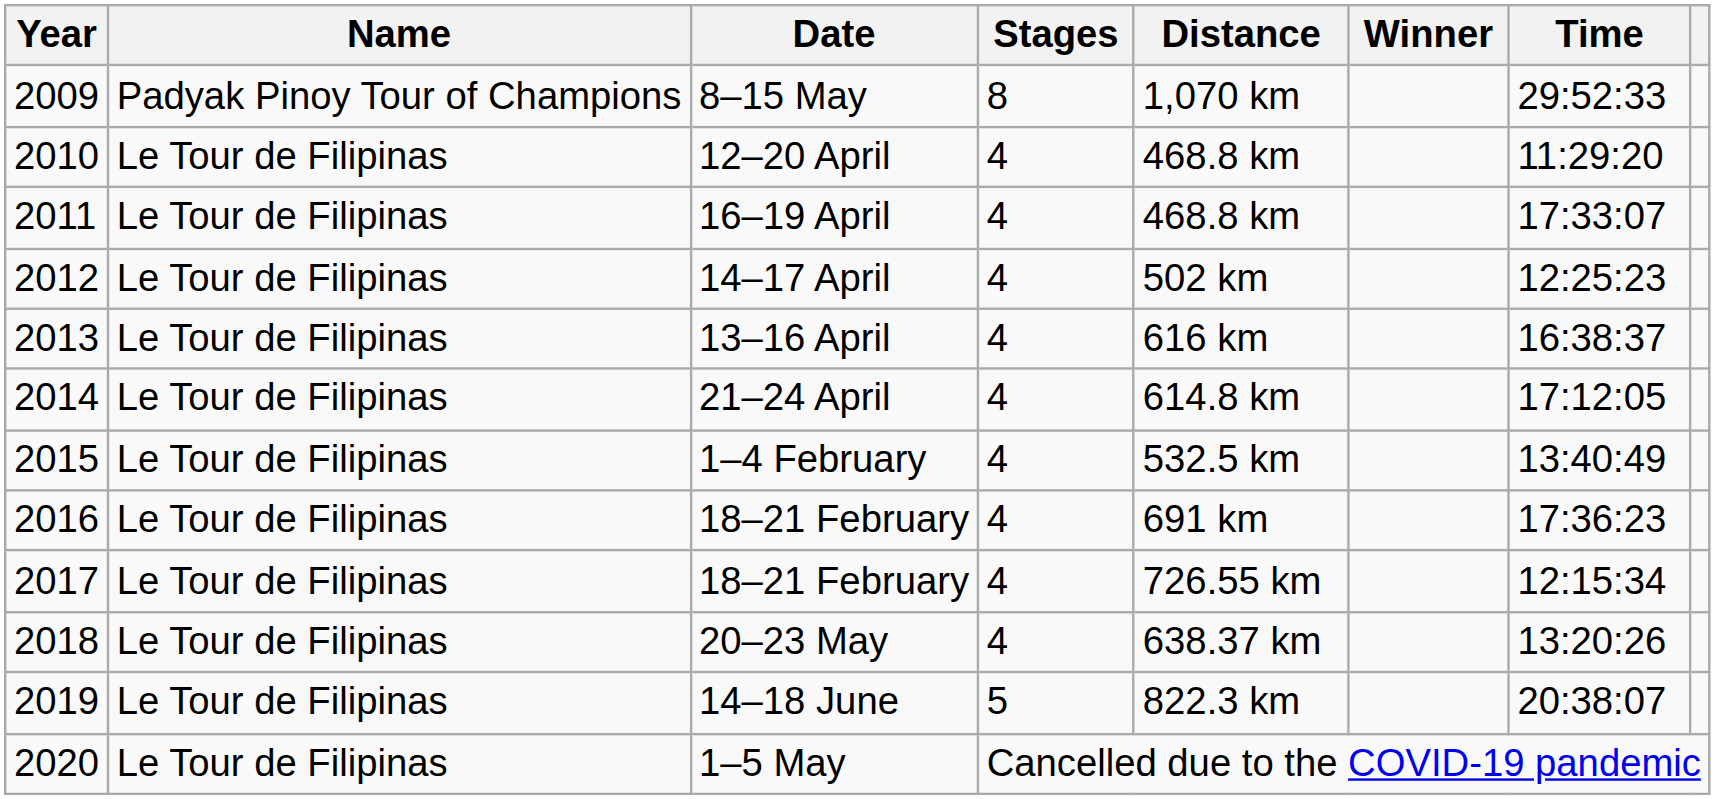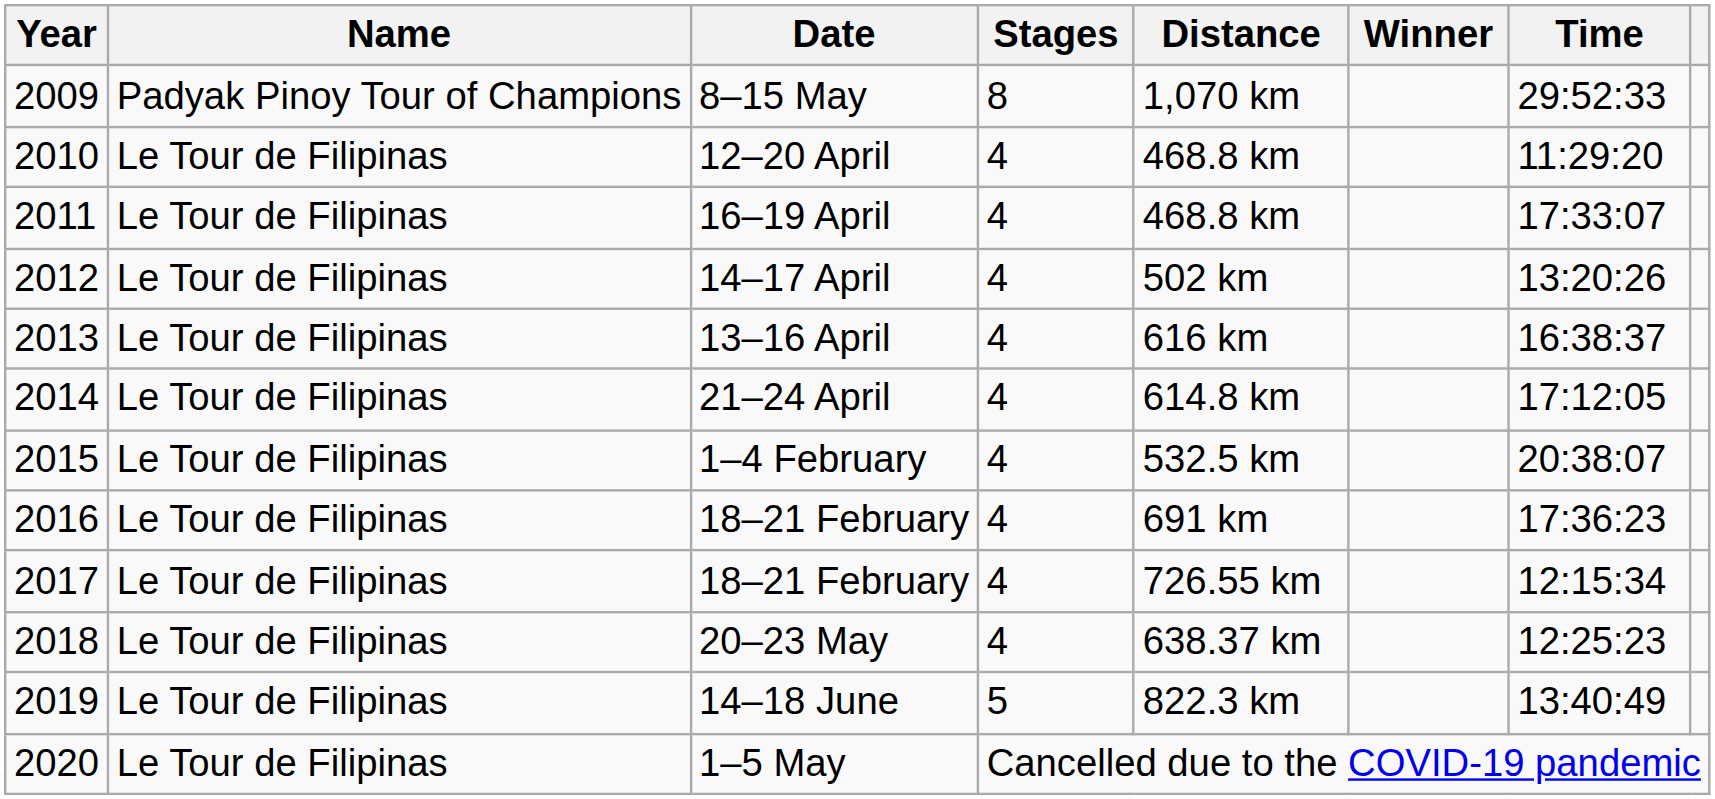(1592, 277) 12:25:23 -> (1592, 277) 13:20:26
(1592, 459) 13:40:49 -> (1592, 459) 20:38:07
(1592, 641) 13:20:26 -> (1592, 641) 12:25:23
(1592, 701) 20:38:07 -> (1592, 701) 13:40:49
